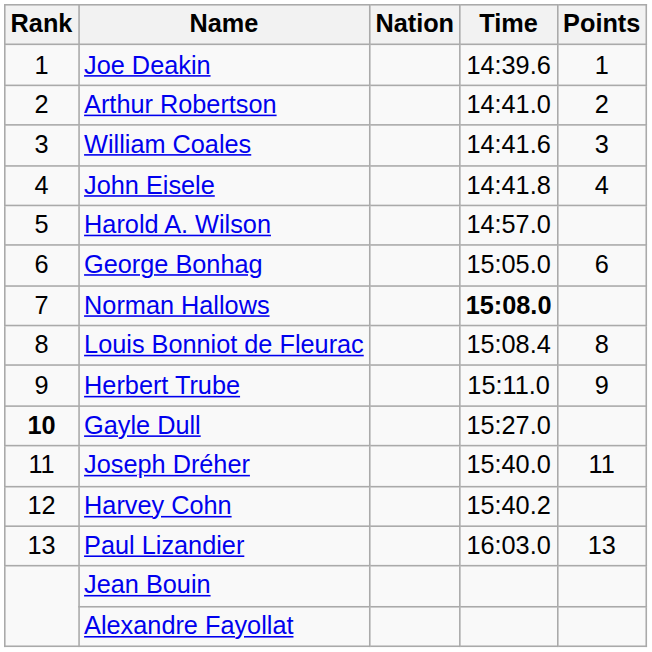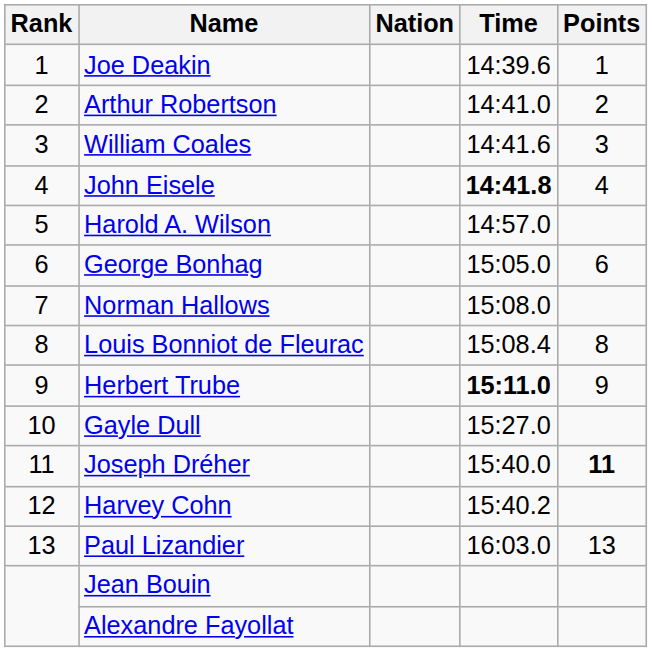(509, 184) normal -> (509, 184) bold
(509, 305) bold -> (509, 305) normal
(509, 385) normal -> (509, 385) bold
(42, 425) bold -> (42, 425) normal
(602, 465) normal -> (602, 465) bold
